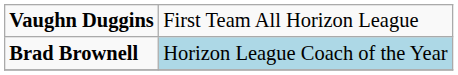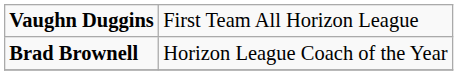(305, 53) lightblue background -> (305, 53) no background
